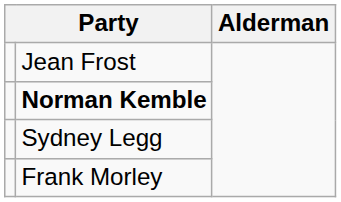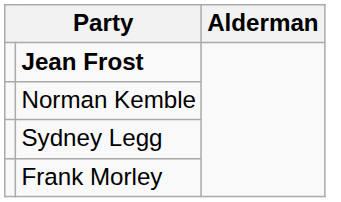(79, 61) normal -> (83, 61) bold
(114, 100) bold -> (109, 100) normal
